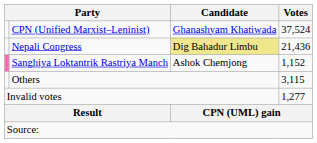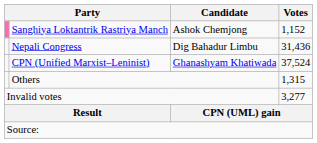rows swapped: (81, 29) <-> (90, 63)
(215, 46) khaki background -> (215, 46) no background
(296, 46) 21,436 -> (296, 46) 31,436
(293, 79) 3,115 -> (293, 79) 1,315
(293, 96) 1,277 -> (293, 96) 3,277
